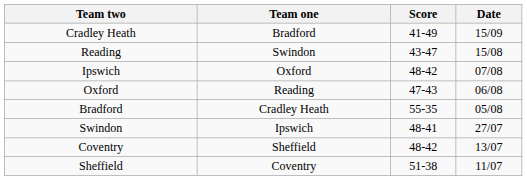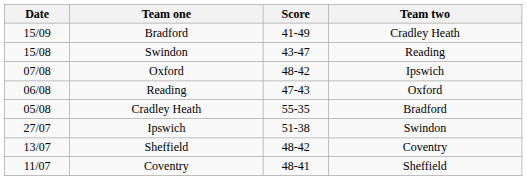columns swapped: (489, 14) <-> (101, 14)
(423, 128) 48-41 -> (296, 128) 51-38
(423, 166) 51-38 -> (296, 166) 48-41
